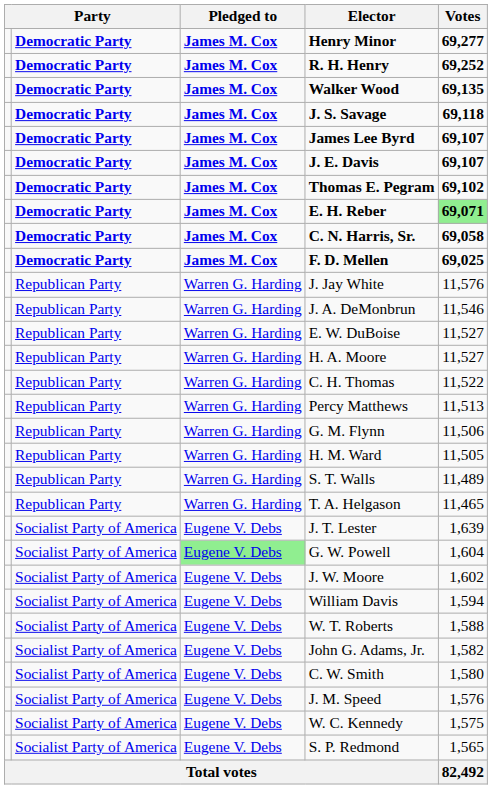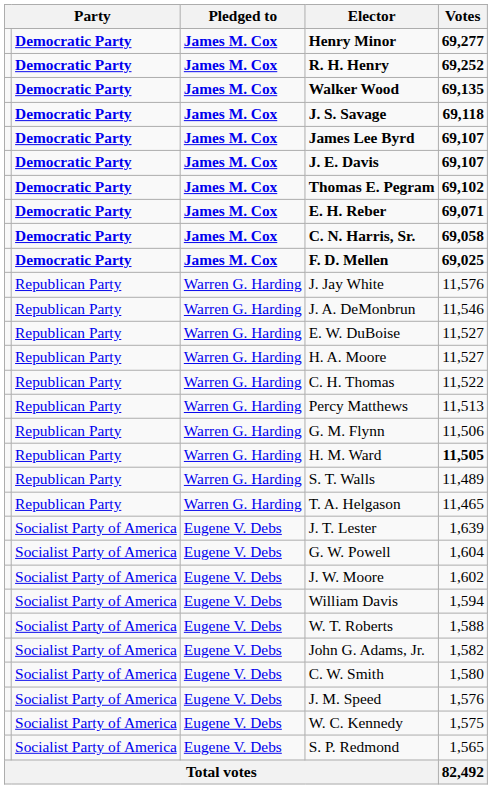(463, 211) lightgreen background -> (463, 211) no background
(463, 455) normal -> (463, 455) bold
(233, 552) lightgreen background -> (233, 552) no background
